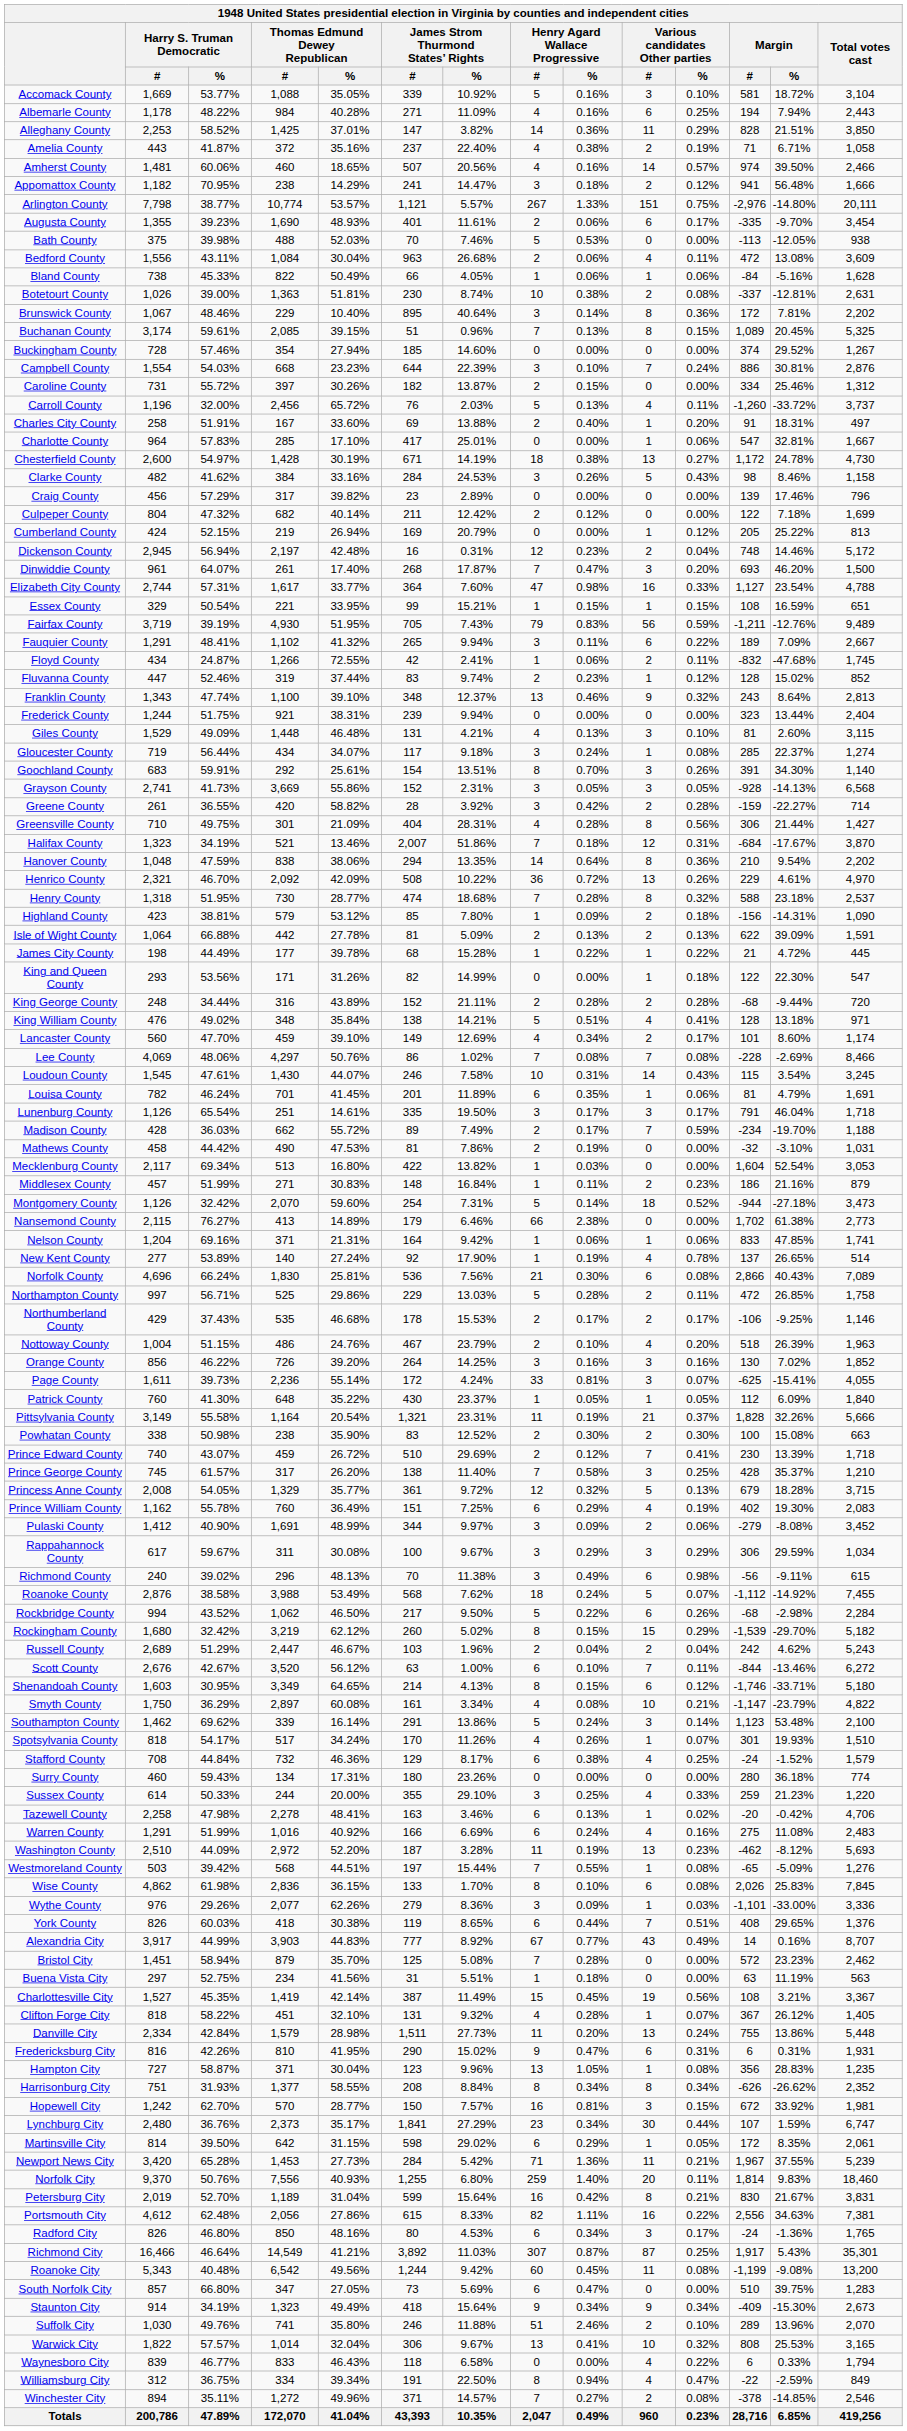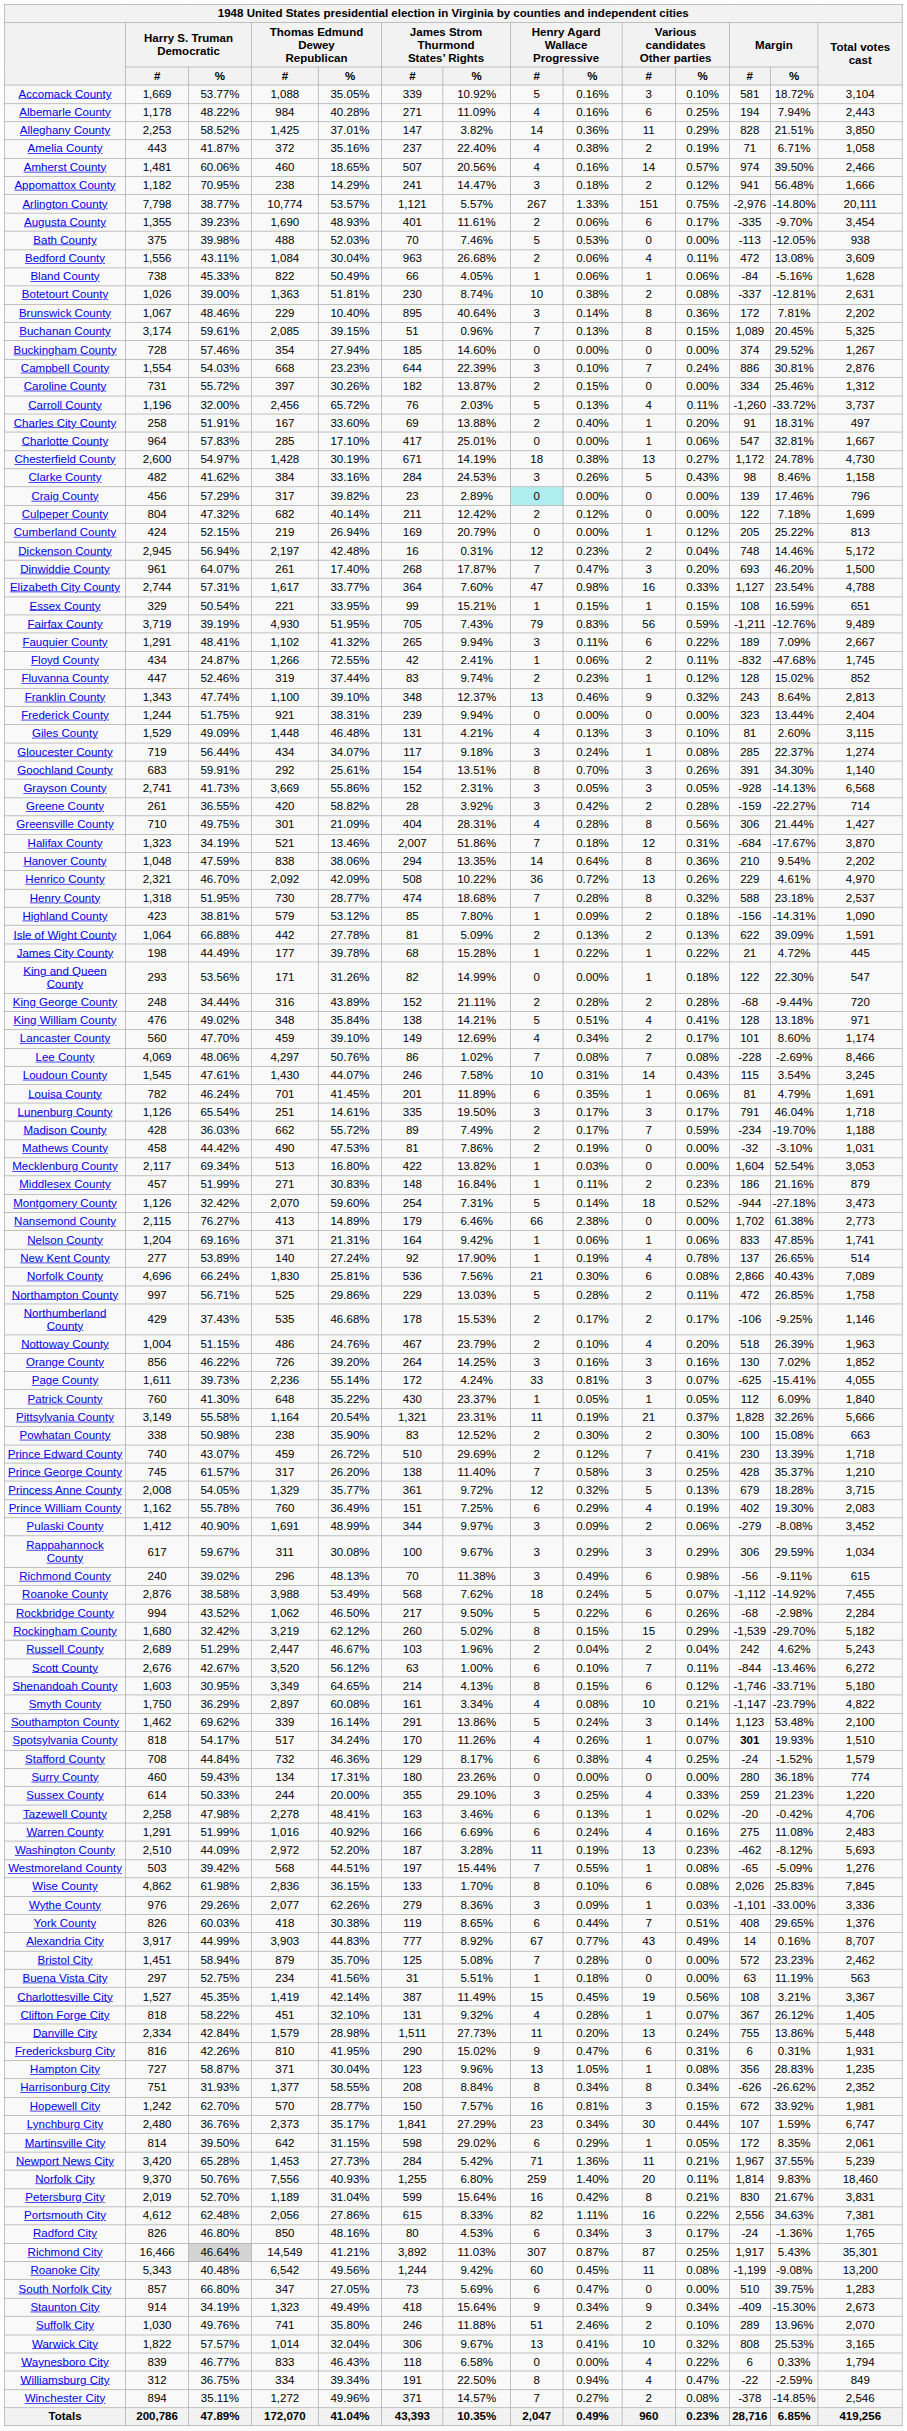(537, 496) no background -> (537, 496) paleturquoise background
(750, 1741) normal -> (750, 1741) bold
(220, 2252) no background -> (220, 2252) lightgrey background
